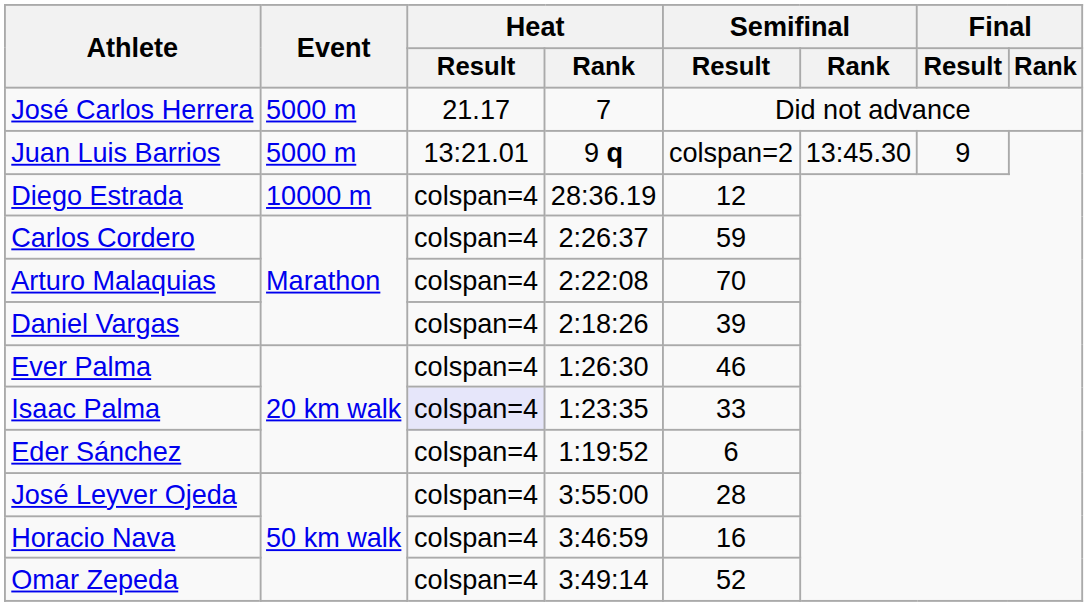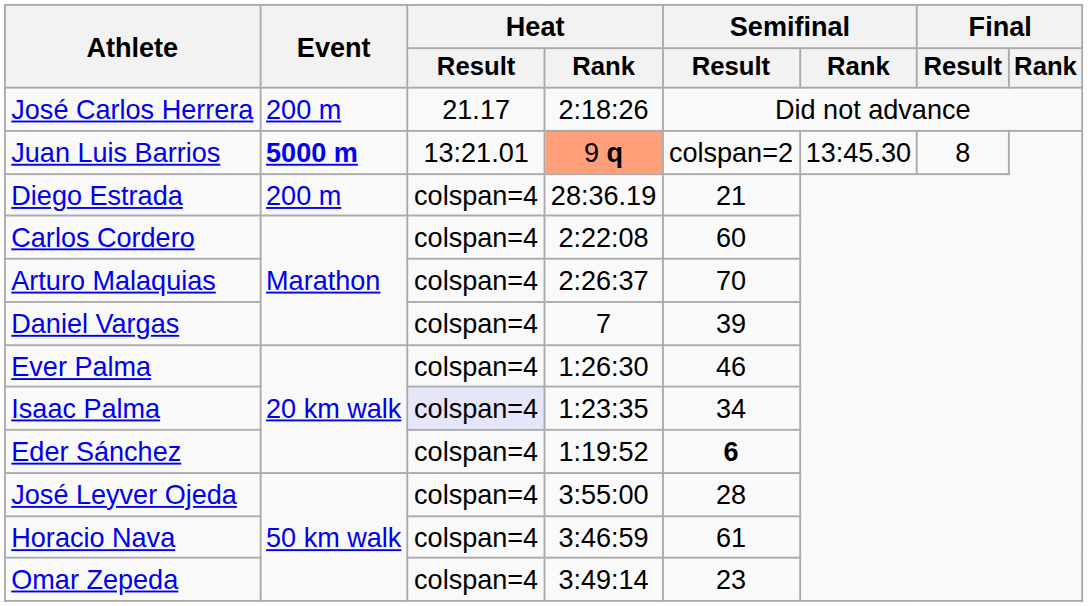(311, 110) 5000 m -> (304, 110) 200 m
(604, 110) 7 -> (604, 110) 2:18:26
(311, 153) normal -> (312, 153) bold
(604, 153) no background -> (604, 153) lightsalmon background
(963, 153) 9 -> (963, 153) 8
(319, 195) 10000 m -> (304, 195) 200 m
(731, 195) 12 -> (731, 195) 21
(604, 238) 2:26:37 -> (604, 238) 2:22:08
(731, 238) 59 -> (731, 238) 60
(604, 281) 2:22:08 -> (604, 281) 2:26:37
(604, 324) 2:18:26 -> (604, 324) 7
(731, 409) 33 -> (731, 409) 34
(731, 452) normal -> (731, 452) bold
(731, 538) 16 -> (731, 538) 61
(731, 580) 52 -> (731, 580) 23
